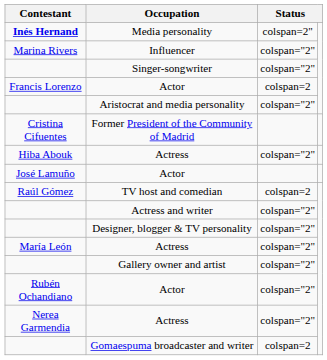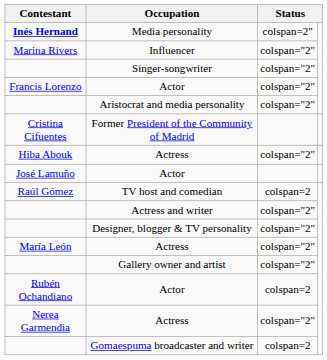(288, 86) colspan=2 -> (288, 86) colspan="2"
(288, 289) colspan="2" -> (288, 289) colspan=2
